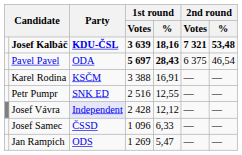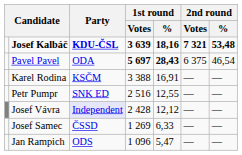(139, 126) 1 096 -> (139, 126) 1 269
(139, 142) 1 269 -> (139, 142) 1 096
